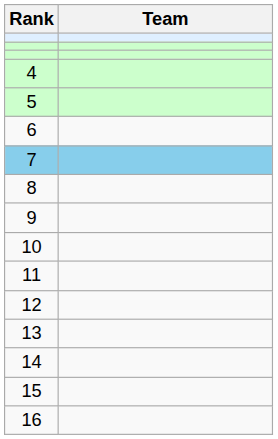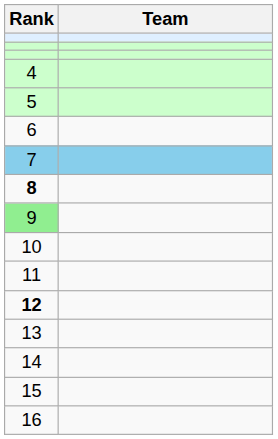(32, 188) normal -> (32, 188) bold
(32, 217) no background -> (32, 217) lightgreen background
(32, 304) normal -> (32, 304) bold
